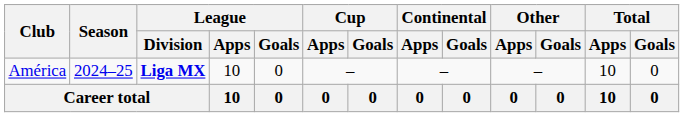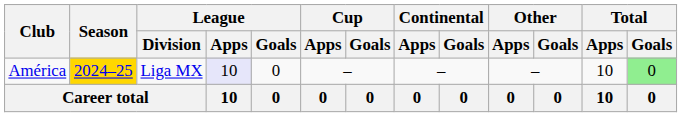(103, 71) no background -> (103, 71) gold background
(173, 71) bold -> (172, 71) normal
(232, 71) no background -> (229, 71) lavender background
(654, 71) no background -> (652, 71) lightgreen background
